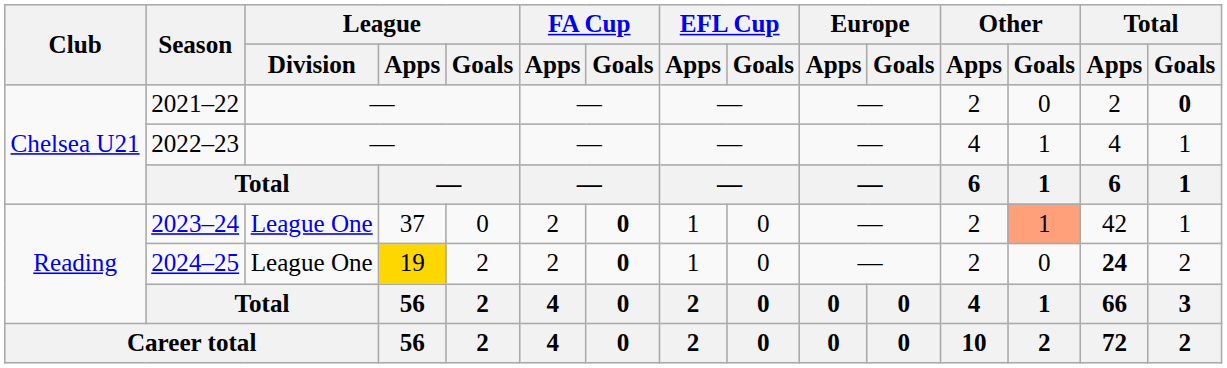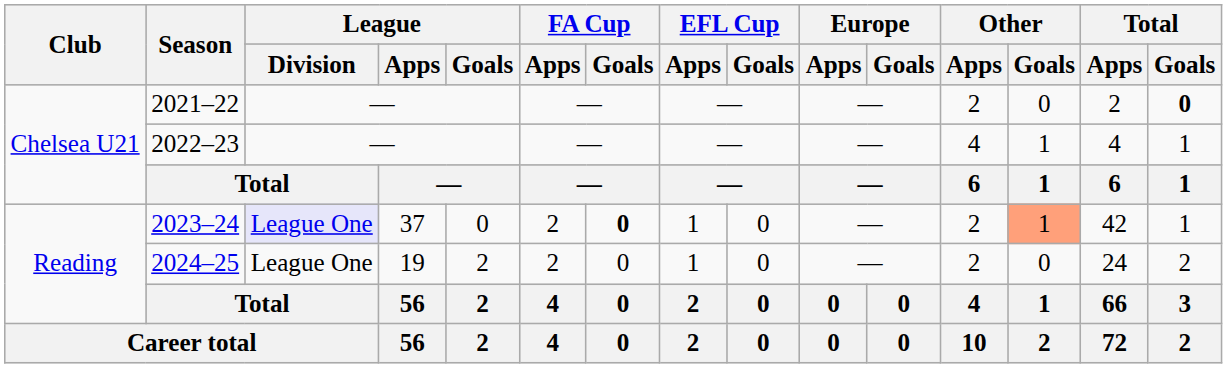(312, 223) no background -> (312, 223) lavender background
(412, 263) gold background -> (412, 263) no background
(623, 263) bold -> (623, 263) normal
(1114, 263) bold -> (1114, 263) normal
